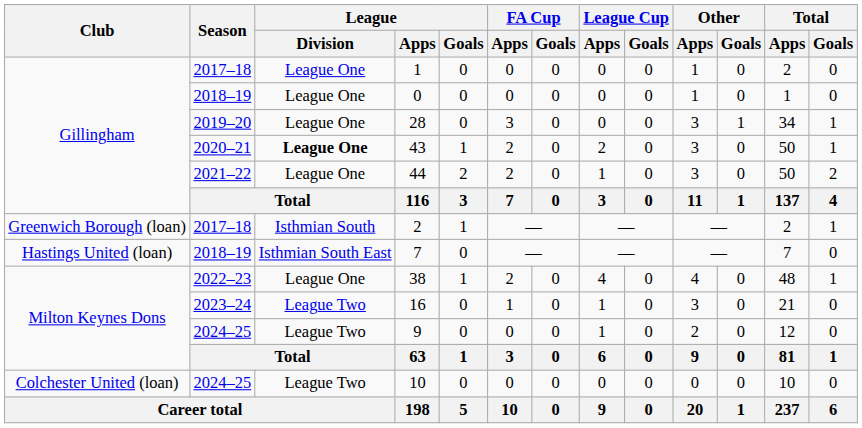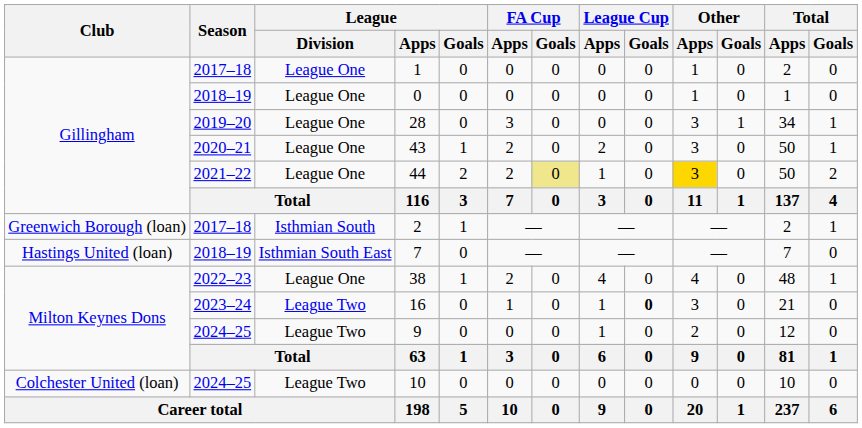(325, 148) bold -> (325, 148) normal
(556, 174) no background -> (556, 174) khaki background
(695, 174) no background -> (695, 174) gold background
(649, 305) normal -> (649, 305) bold
